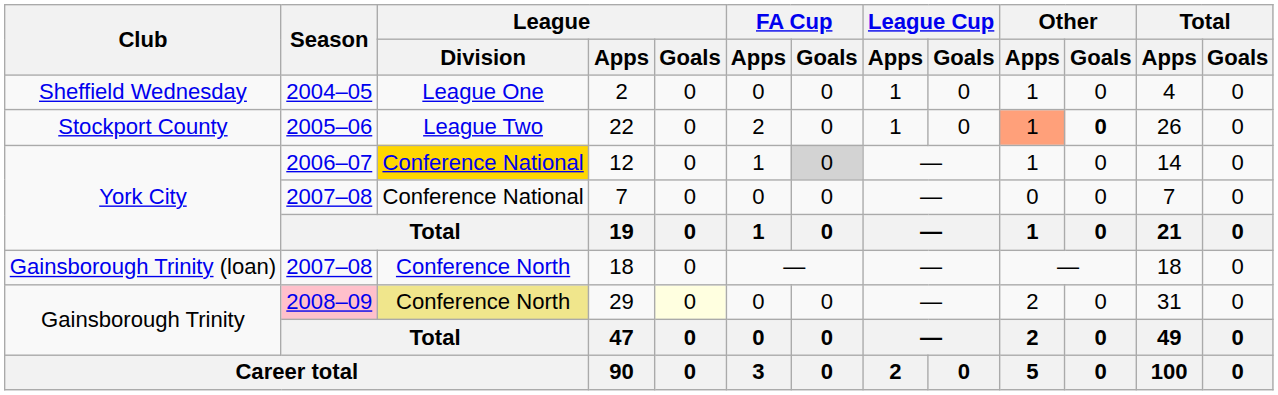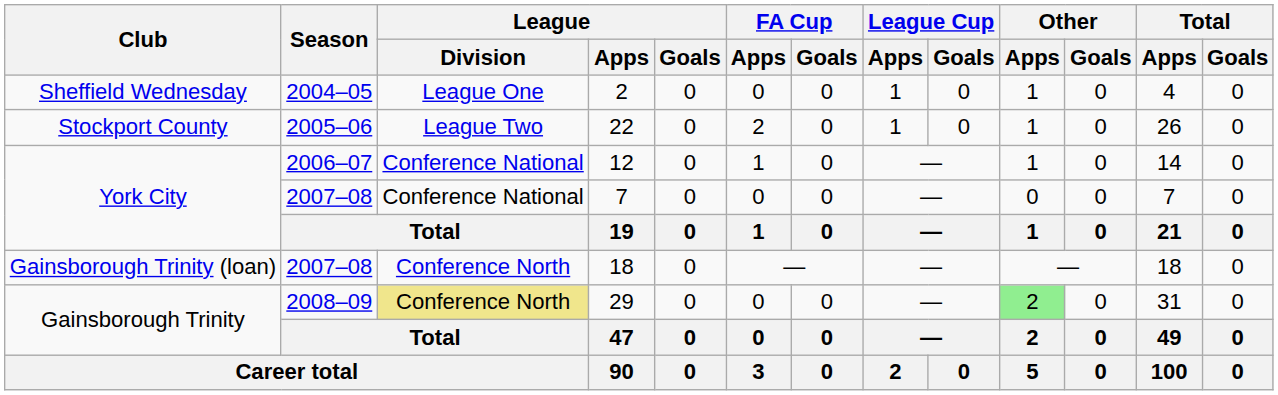(1032, 127) lightsalmon background -> (1032, 127) no background
(1101, 127) bold -> (1101, 127) normal
(483, 162) gold background -> (483, 162) no background
(827, 162) lightgrey background -> (827, 162) no background
(329, 302) pink background -> (329, 302) no background
(690, 302) lightyellow background -> (690, 302) no background
(1032, 302) no background -> (1032, 302) lightgreen background
